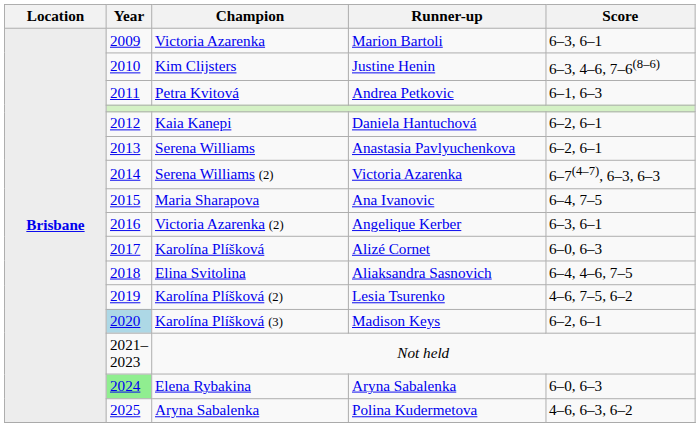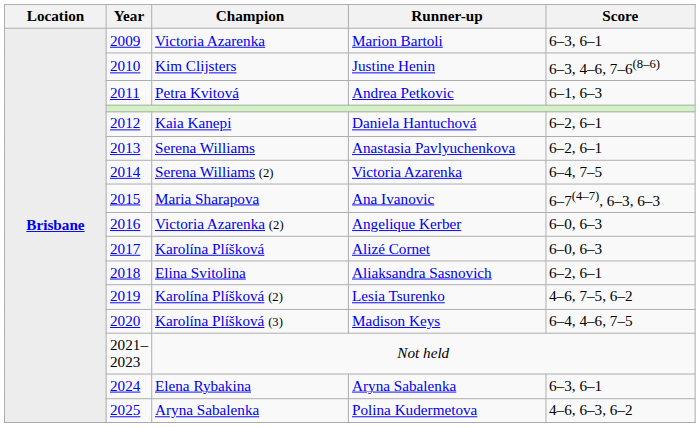(605, 174) 6–7(4–7), 6–3, 6–3 -> (576, 172) 6–4, 7–5
(576, 200) 6–4, 7–5 -> (605, 198) 6–7(4–7), 6–3, 6–3
(576, 224) 6–3, 6–1 -> (576, 224) 6–0, 6–3
(591, 272) 6–4, 4–6, 7–5 -> (576, 272) 6–2, 6–1
(125, 321) lightblue background -> (125, 321) no background
(576, 321) 6–2, 6–1 -> (591, 321) 6–4, 4–6, 7–5
(125, 386) lightgreen background -> (125, 386) no background
(576, 386) 6–0, 6–3 -> (576, 386) 6–3, 6–1
